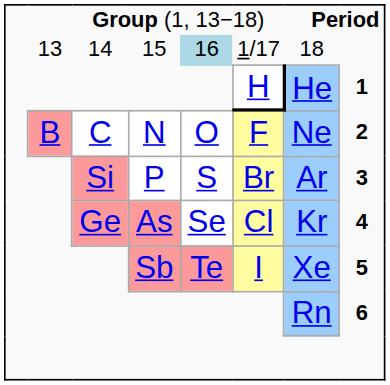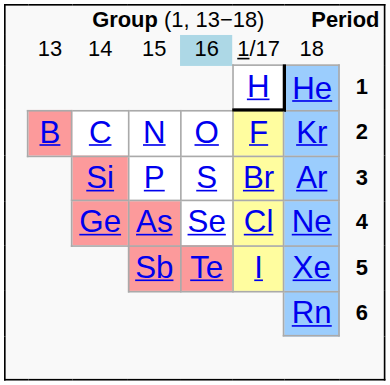(312, 132) Ne -> (312, 132) Kr
(312, 223) Kr -> (312, 223) Ne
